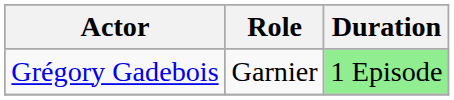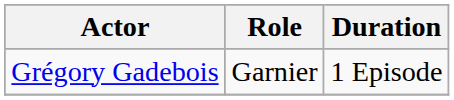(386, 71) lightgreen background -> (386, 71) no background
